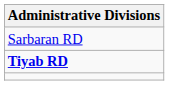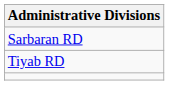(38, 61) bold -> (36, 61) normal
